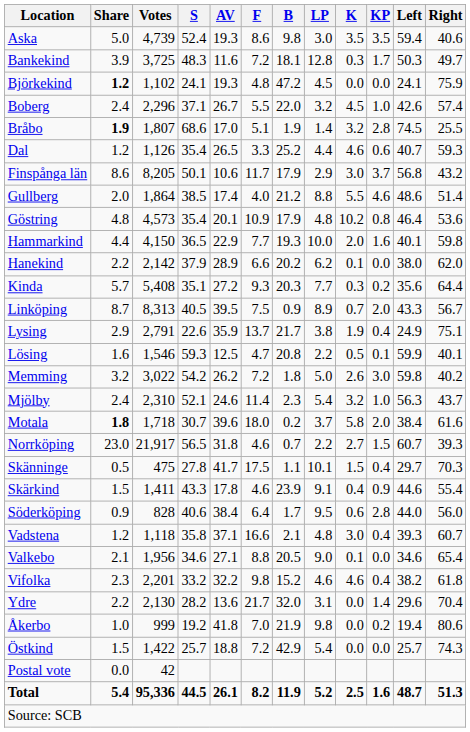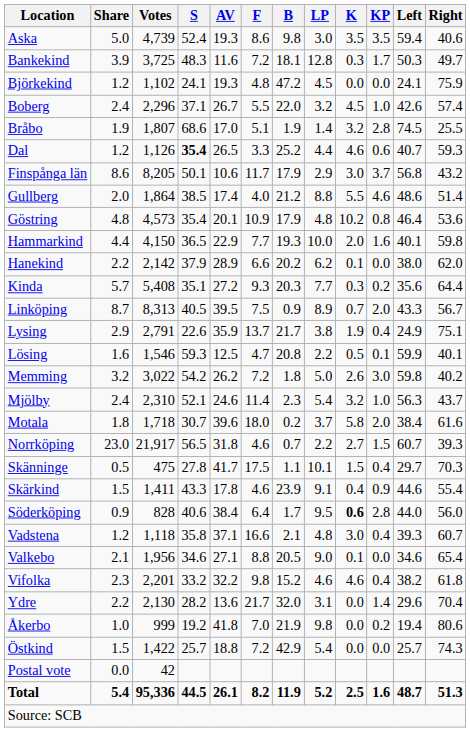(120, 83) bold -> (120, 83) normal
(120, 128) bold -> (120, 128) normal
(194, 151) normal -> (194, 151) bold
(120, 422) bold -> (120, 422) normal
(355, 512) normal -> (355, 512) bold
